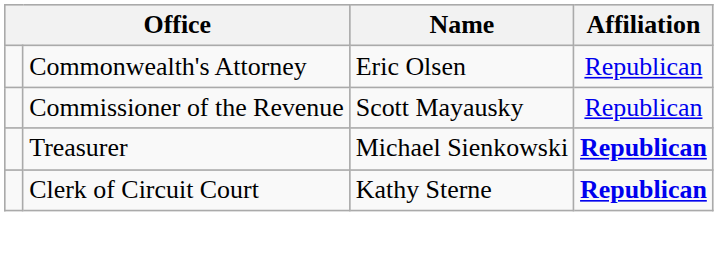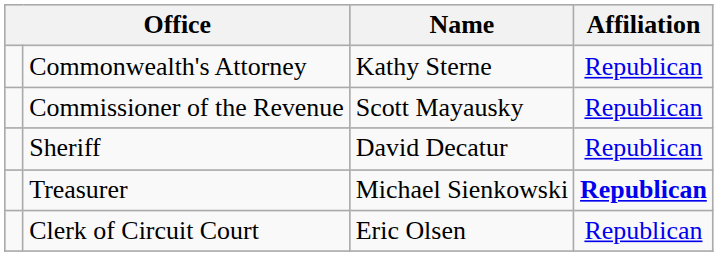(411, 66) Eric Olsen -> (424, 66) Kathy Sterne
+ row: (65, 148)
(424, 189) Kathy Sterne -> (411, 230) Eric Olsen
(643, 189) bold -> (643, 230) normal
